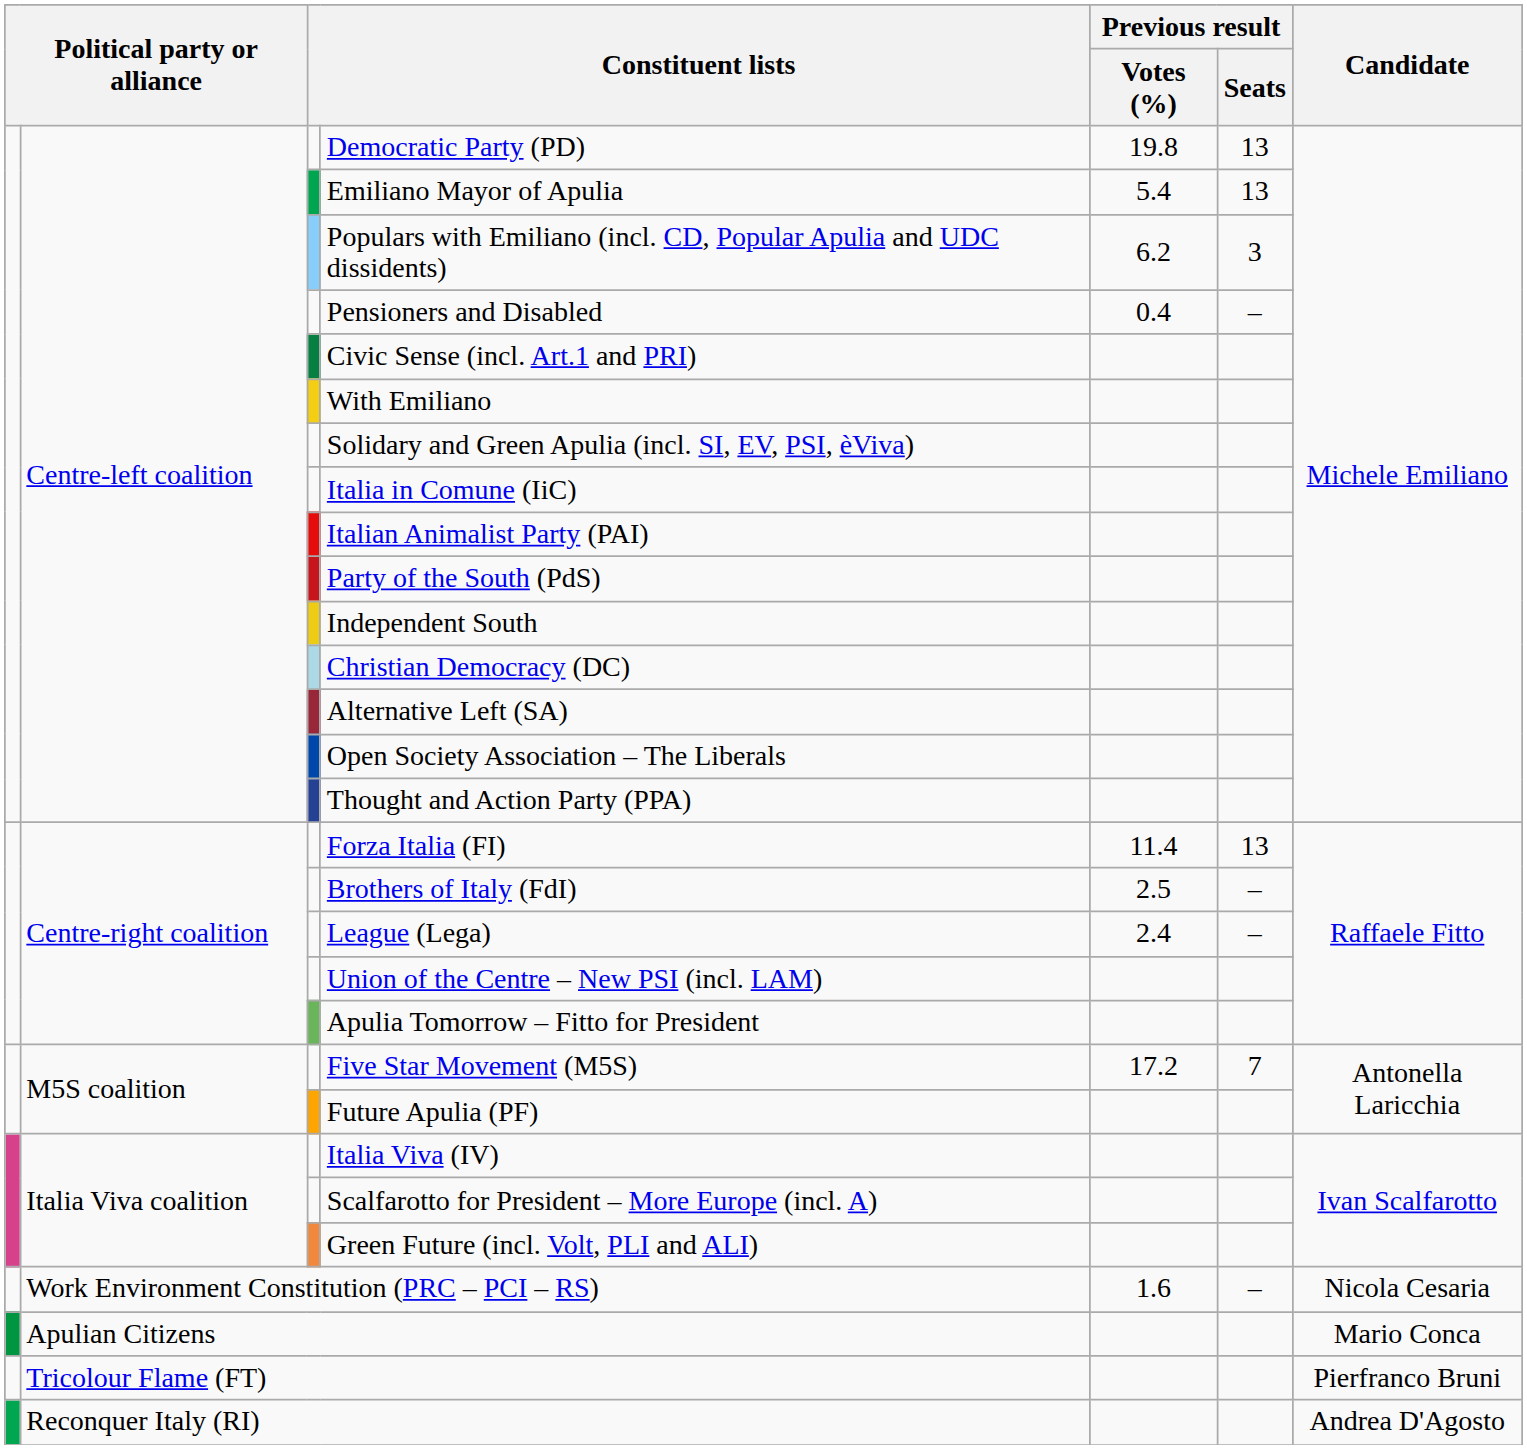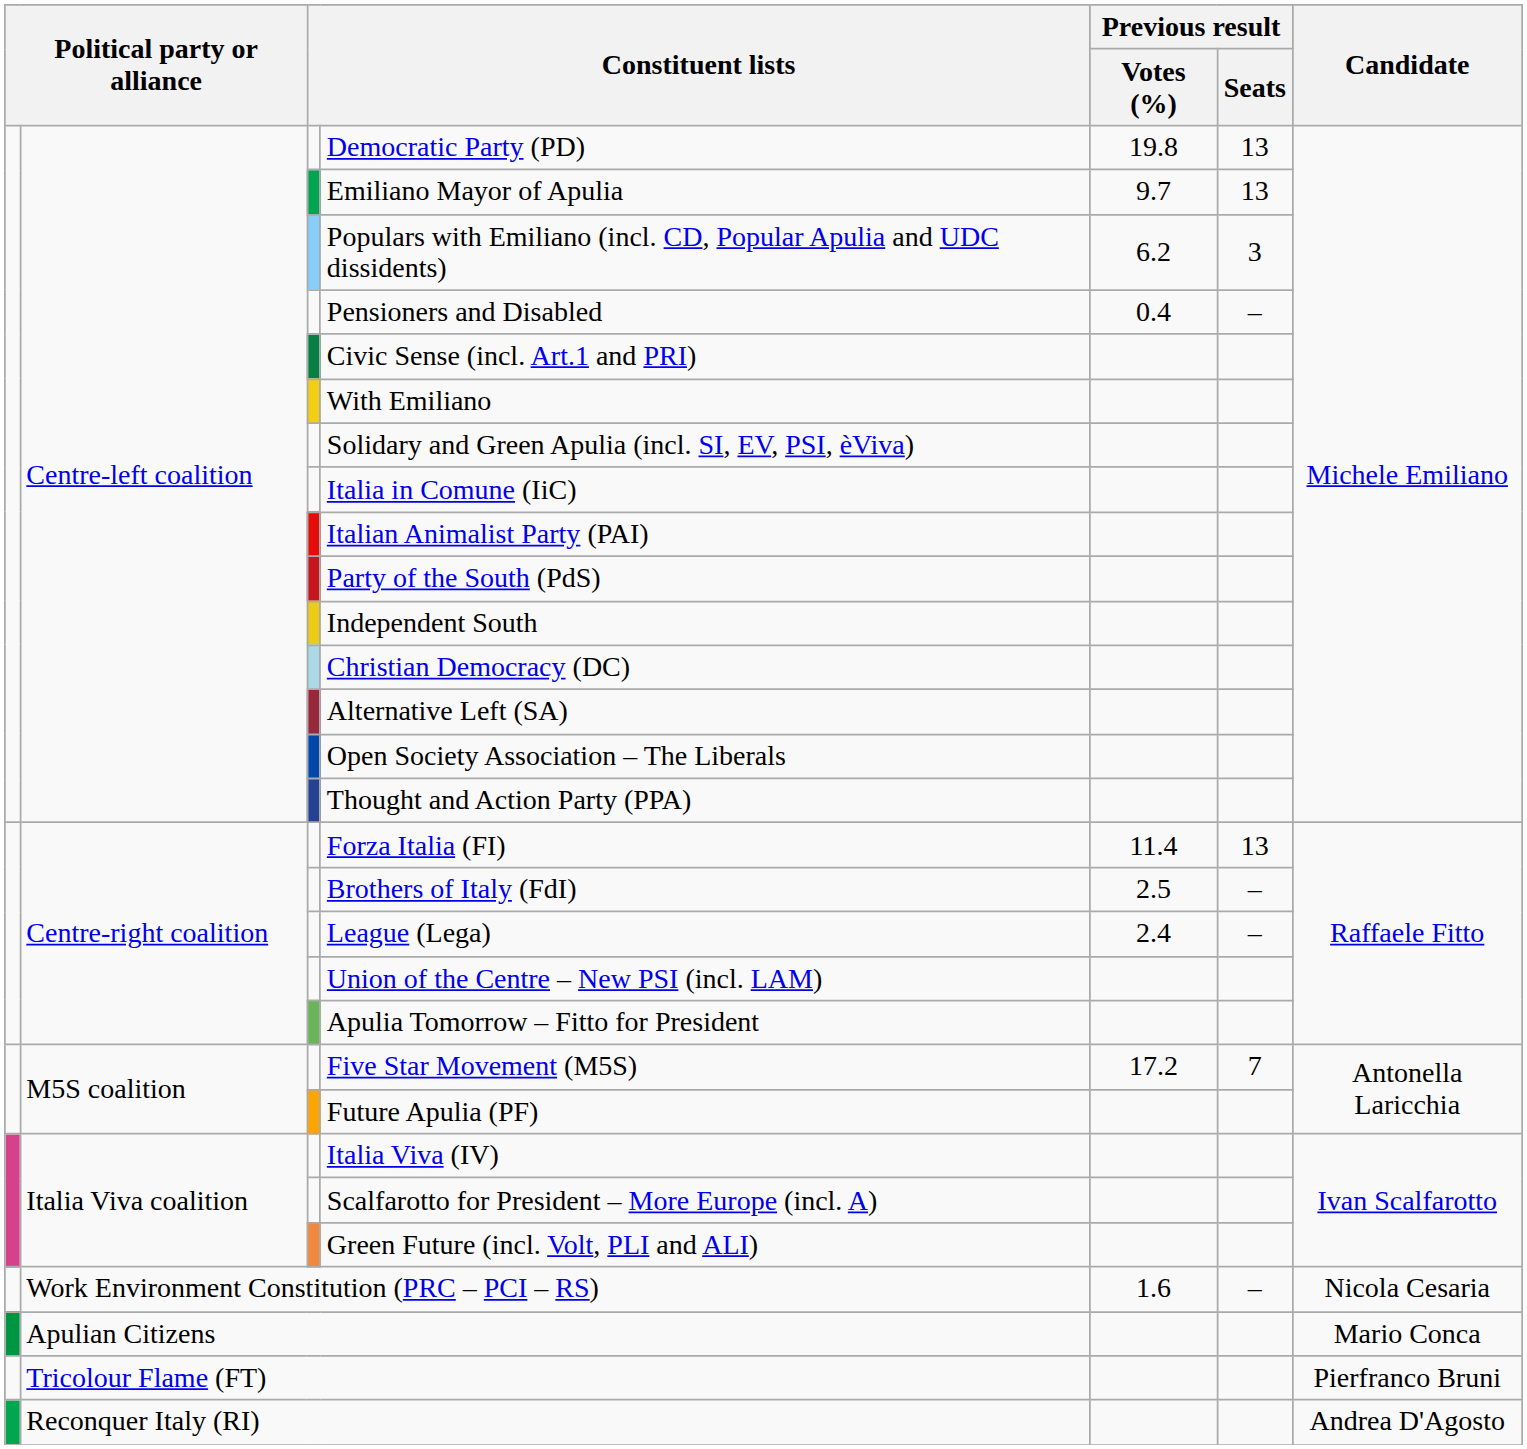(1153, 191) 5.4 -> (1153, 191) 9.7
